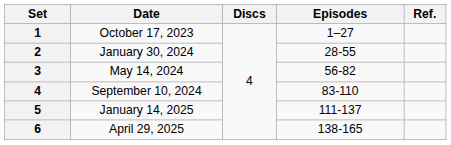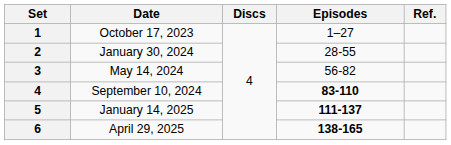(340, 91) normal -> (340, 91) bold
(340, 110) normal -> (340, 110) bold
(340, 129) normal -> (340, 129) bold
